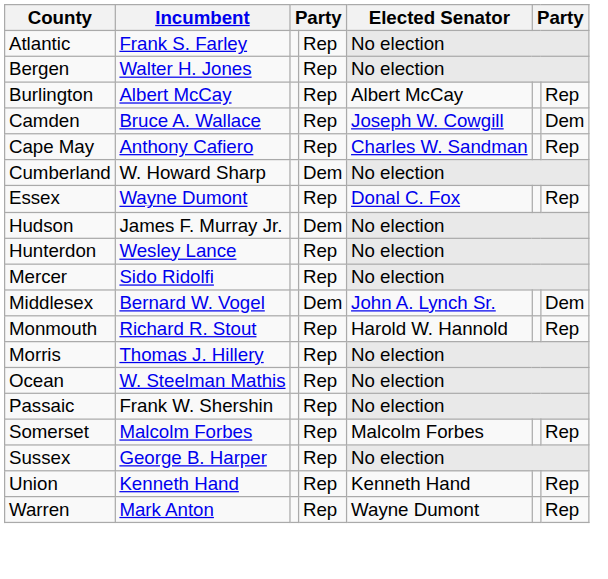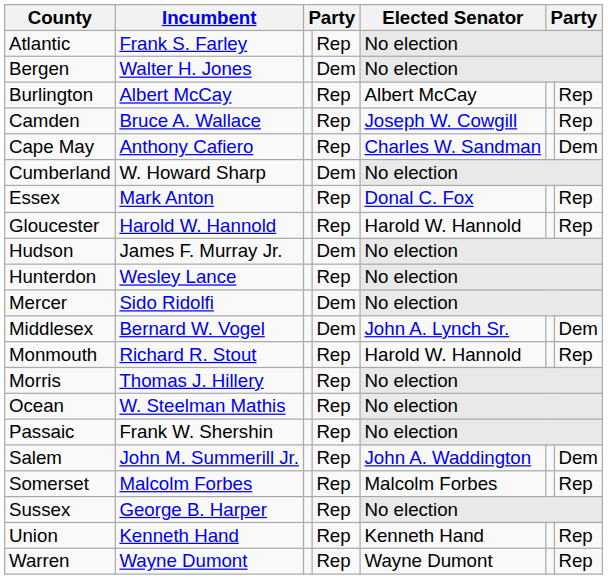(320, 69) Rep -> (336, 69) Dem
(565, 121) Dem -> (576, 121) Rep
(562, 147) Rep -> (578, 147) Dem
(183, 198) Wayne Dumont -> (167, 198) Mark Anton
+ row: (54, 224)
(320, 276) Rep -> (336, 302) Dem
+ row: (35, 458)
(167, 509) Mark Anton -> (183, 561) Wayne Dumont
